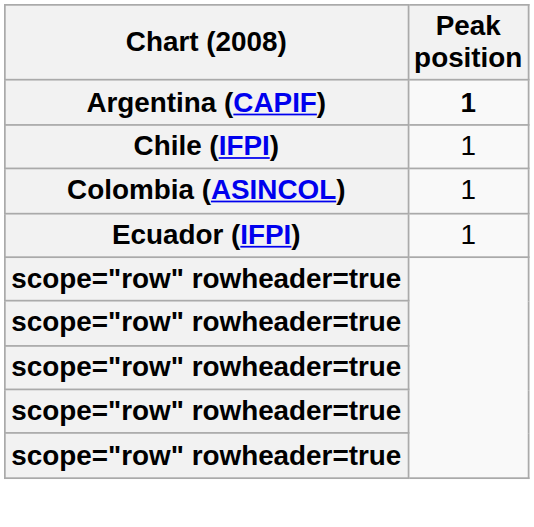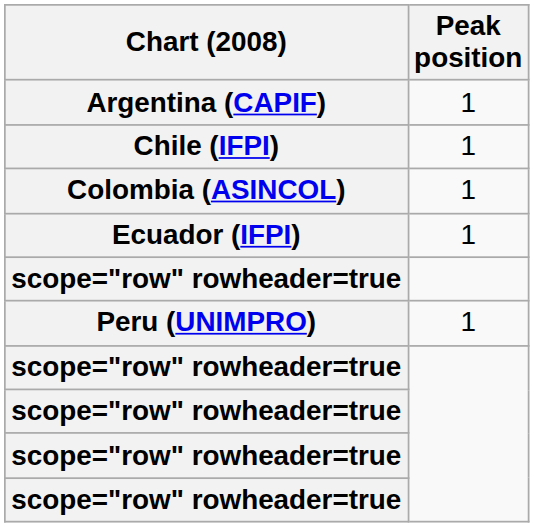(468, 102) bold -> (468, 102) normal
+ row: (206, 322)
